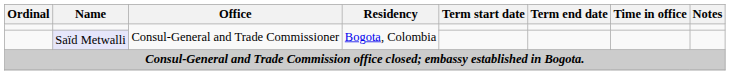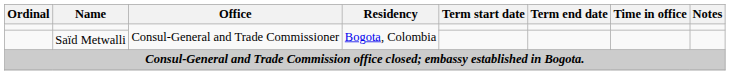(91, 39) lavender background -> (91, 39) no background
